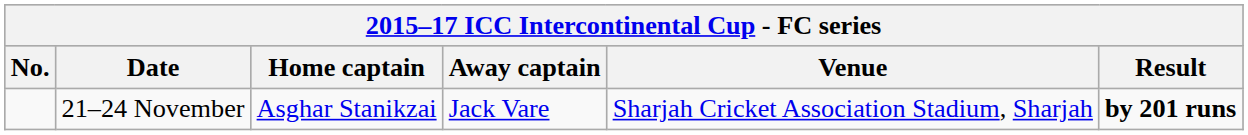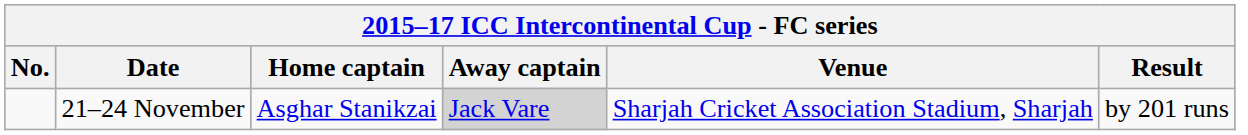(499, 108) no background -> (499, 108) lightgrey background
(1171, 108) bold -> (1167, 108) normal
